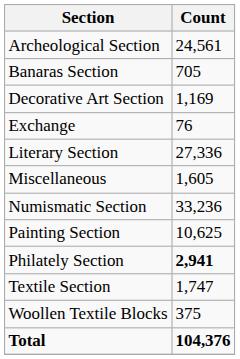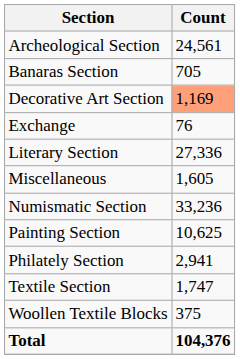(195, 98) no background -> (195, 98) lightsalmon background
(195, 260) bold -> (195, 260) normal
